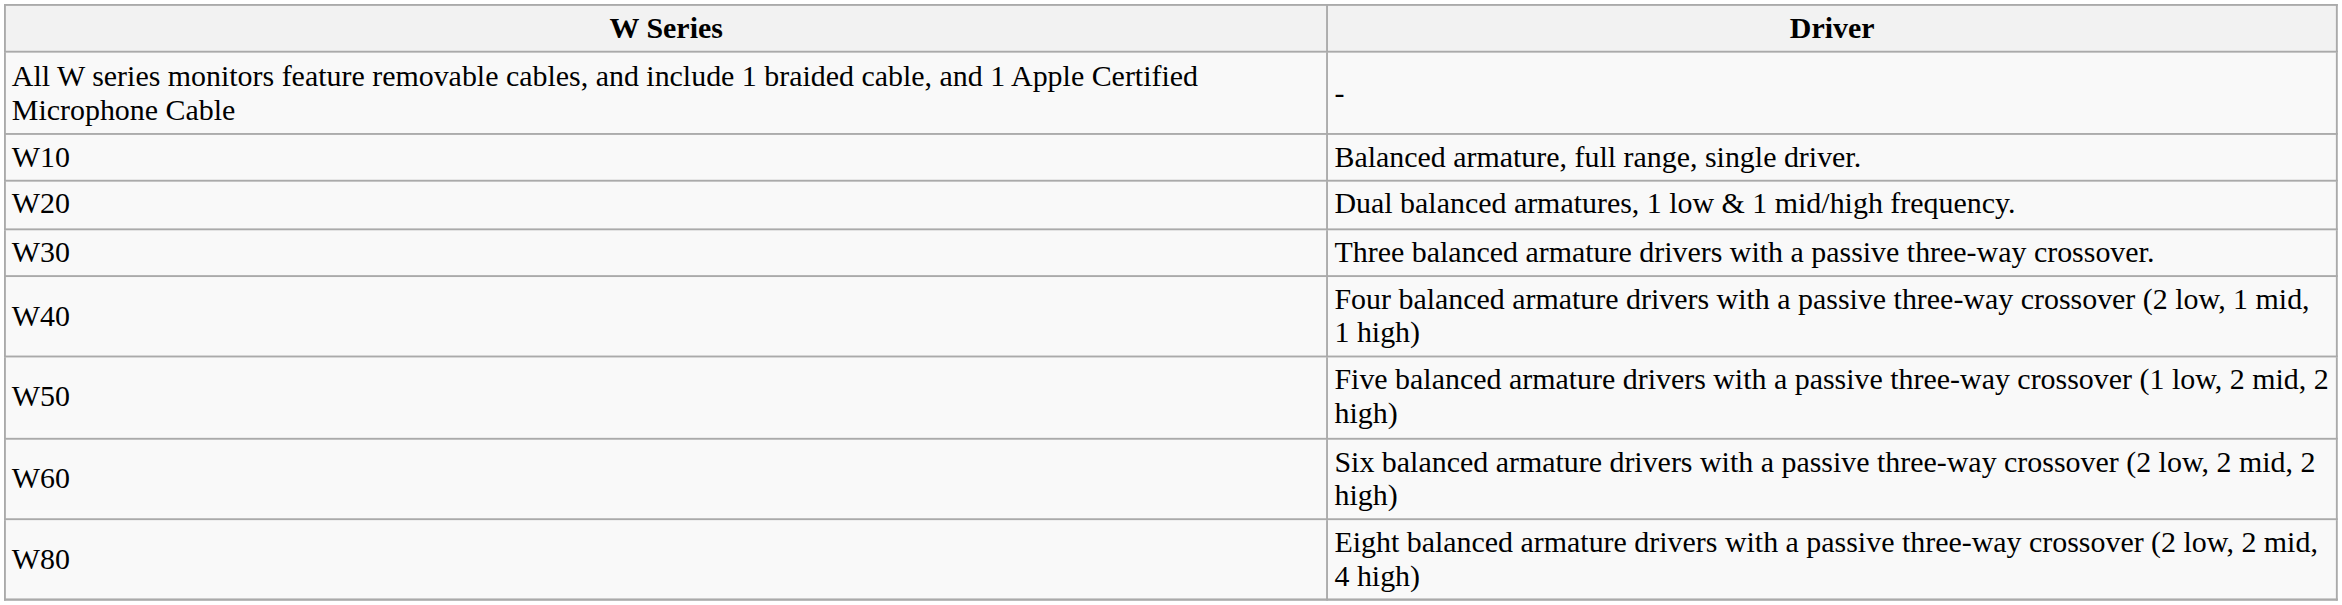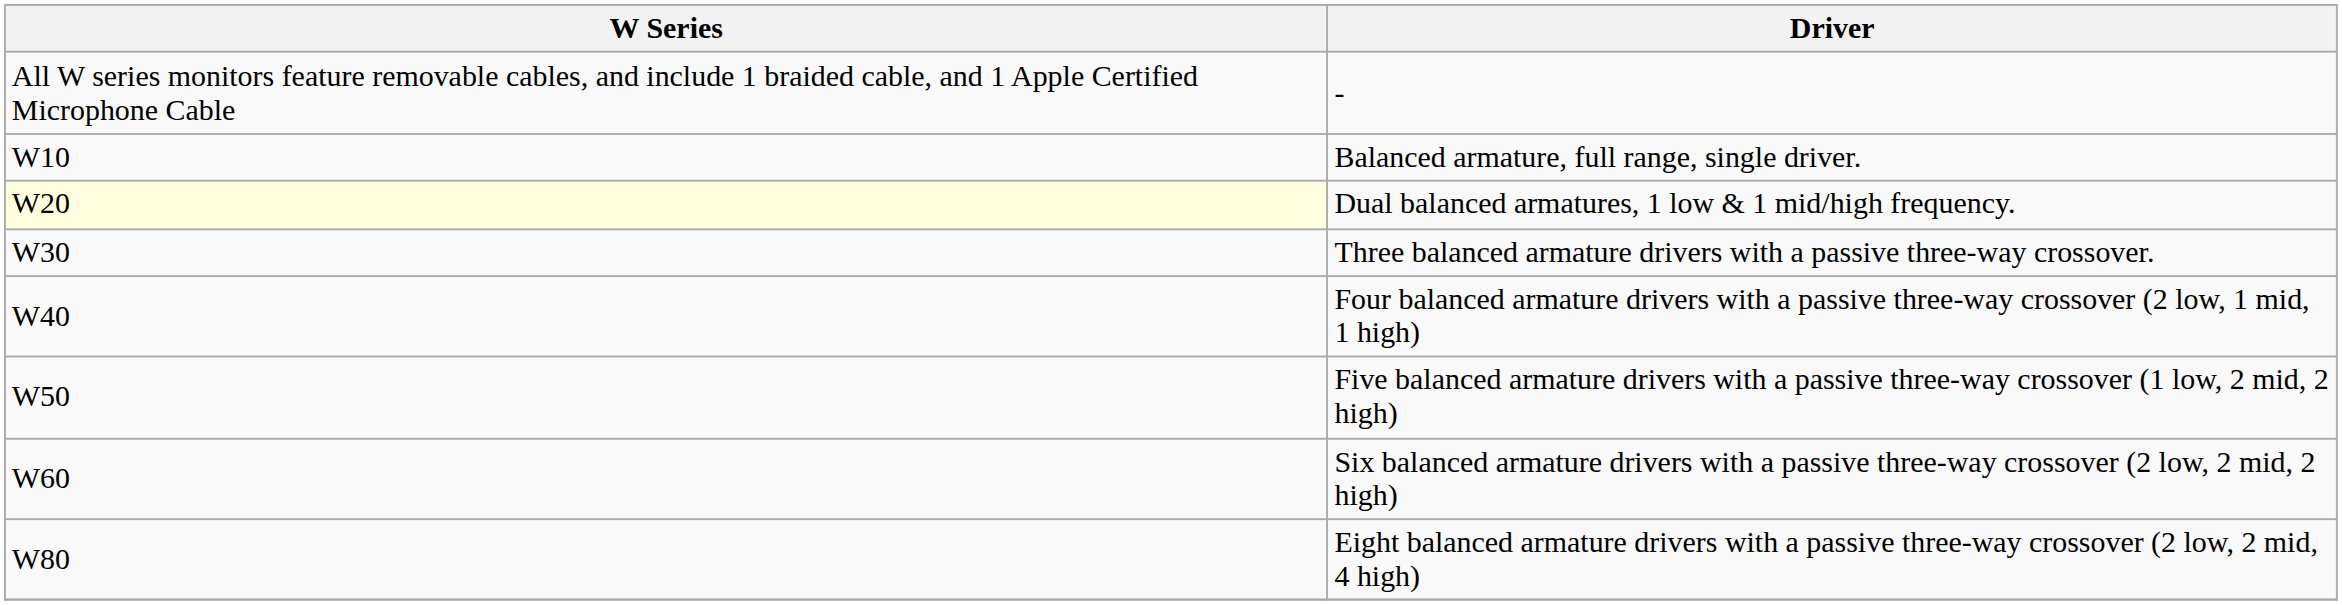(41, 204) no background -> (41, 204) lightyellow background
